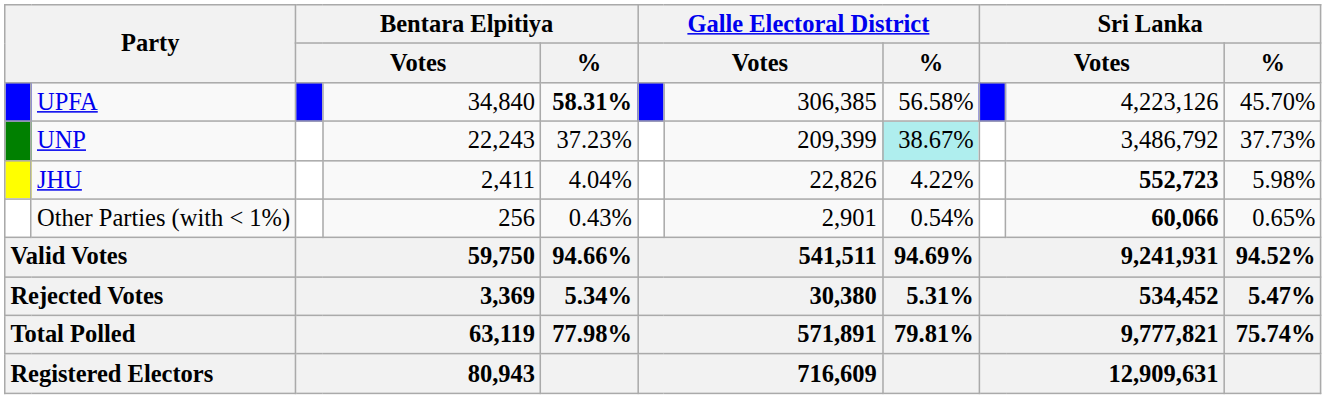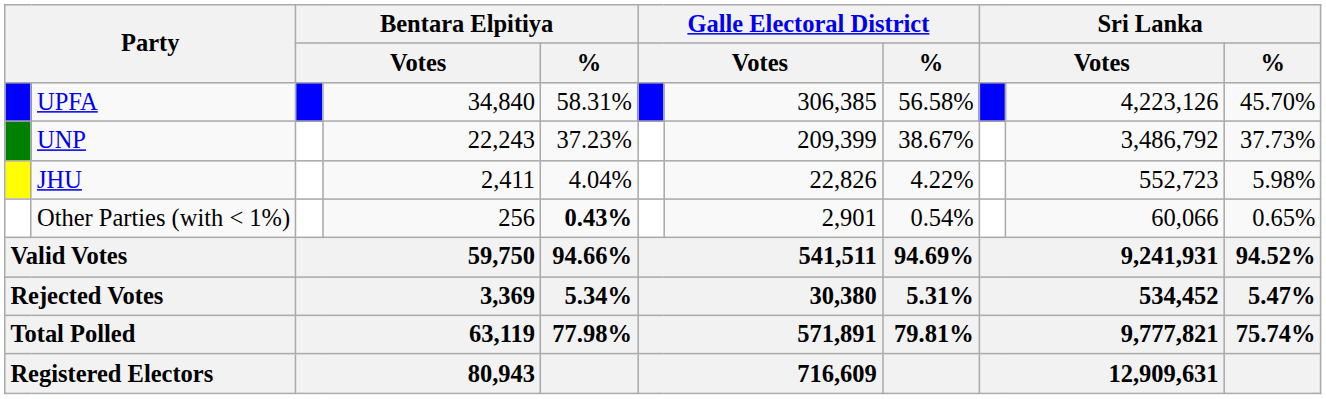(592, 101) bold -> (594, 101) normal
(936, 140) paleturquoise background -> (936, 140) no background
(1179, 179) bold -> (1179, 179) normal
(600, 218) normal -> (598, 218) bold
(1185, 218) bold -> (1185, 218) normal
